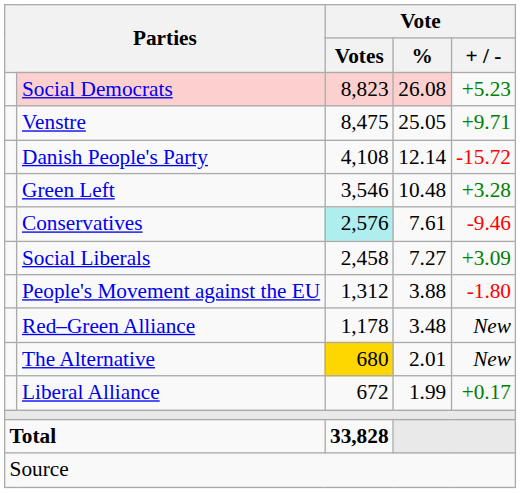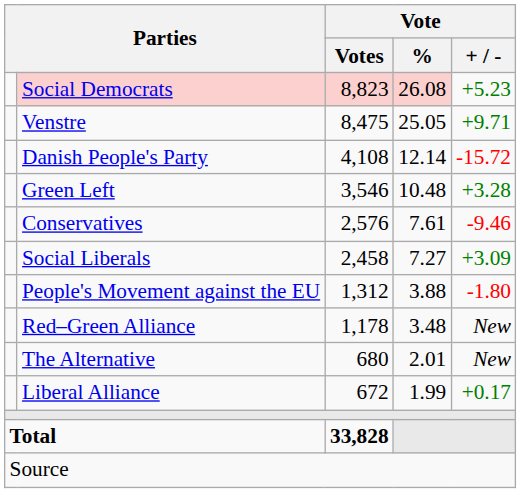(365, 223) paleturquoise background -> (365, 223) no background
(373, 358) gold background -> (373, 358) no background
